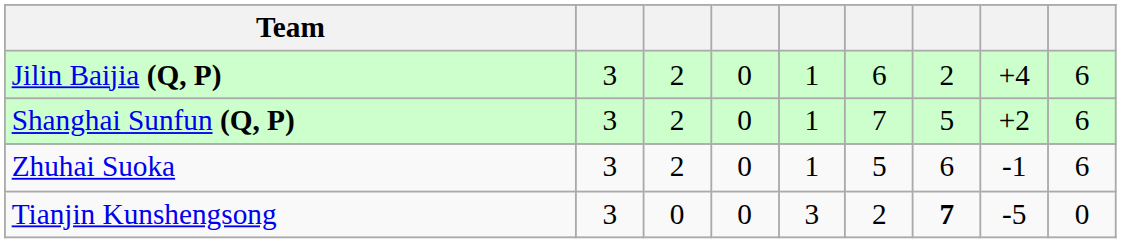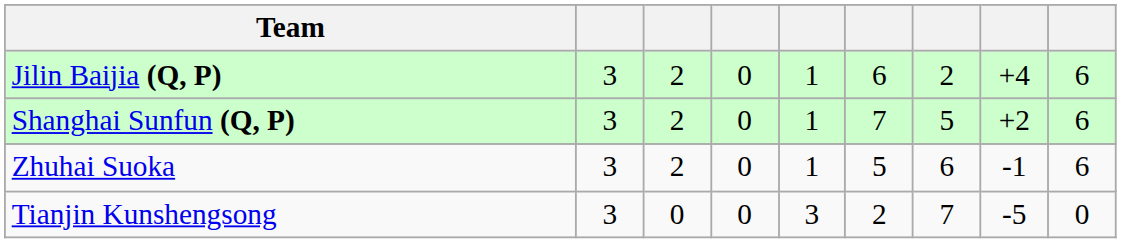(947, 213) bold -> (947, 213) normal
